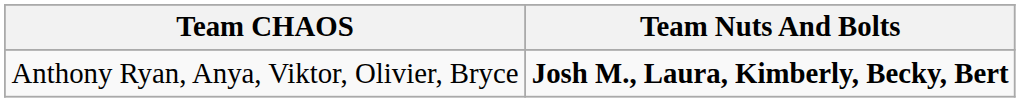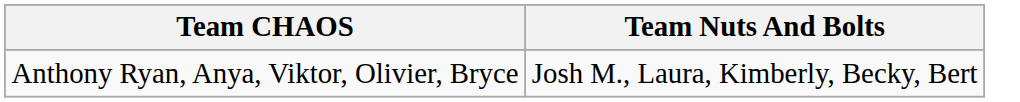(770, 73) bold -> (755, 73) normal
